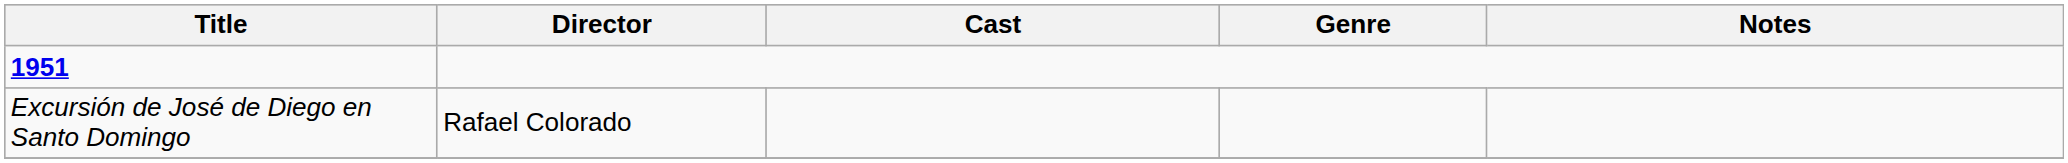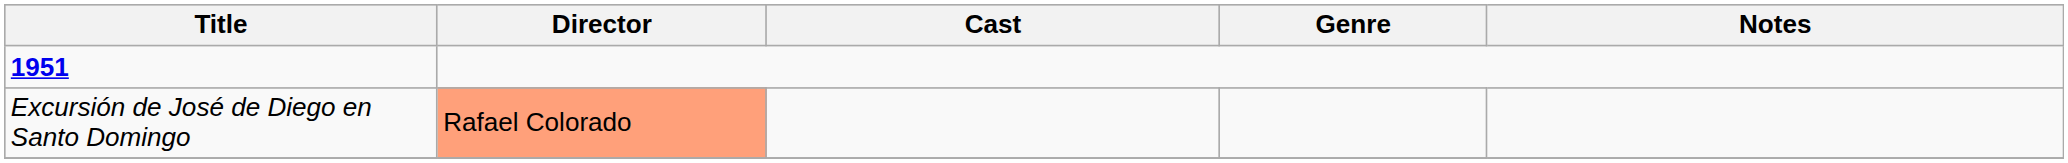(537, 122) no background -> (537, 122) lightsalmon background
